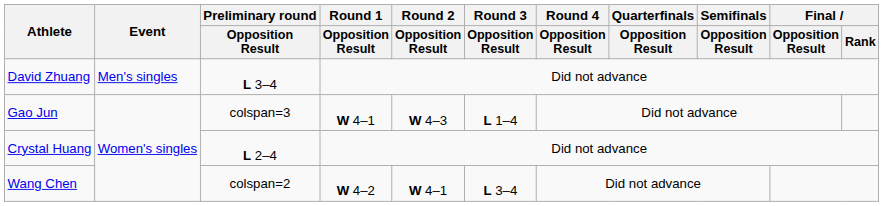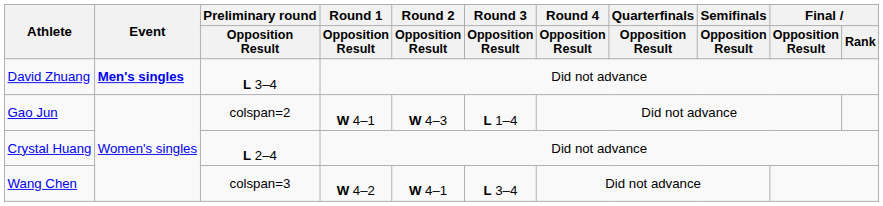(138, 77) normal -> (141, 77) bold
(260, 113) colspan=3 -> (260, 113) colspan=2
(260, 184) colspan=2 -> (260, 184) colspan=3
